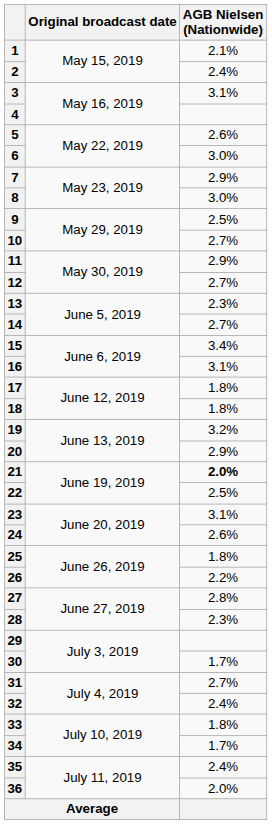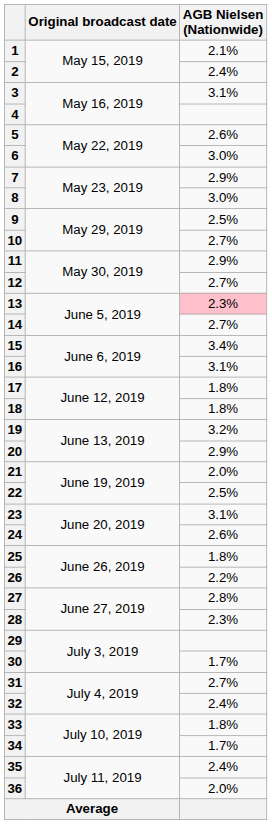(223, 303) no background -> (223, 303) pink background
(223, 472) bold -> (223, 472) normal
